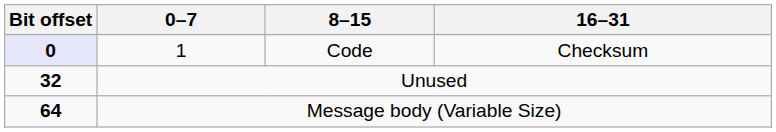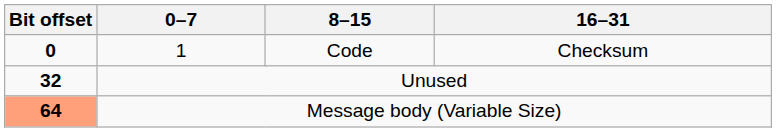(51, 50) lavender background -> (51, 50) no background
(51, 111) no background -> (51, 111) lightsalmon background
